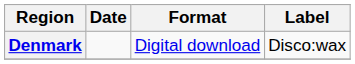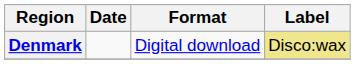(307, 45) no background -> (307, 45) khaki background
